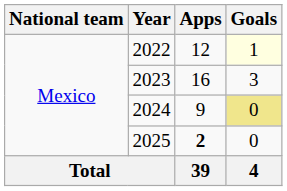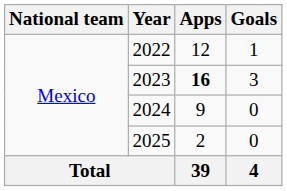(254, 49) lightyellow background -> (254, 49) no background
(201, 79) normal -> (201, 79) bold
(254, 110) khaki background -> (254, 110) no background
(201, 140) bold -> (201, 140) normal
